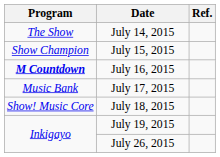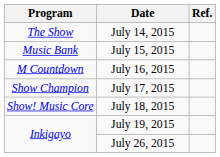(50, 50) Show Champion -> (50, 50) Music Bank
(50, 69) bold -> (50, 69) normal
(50, 87) Music Bank -> (50, 87) Show Champion
